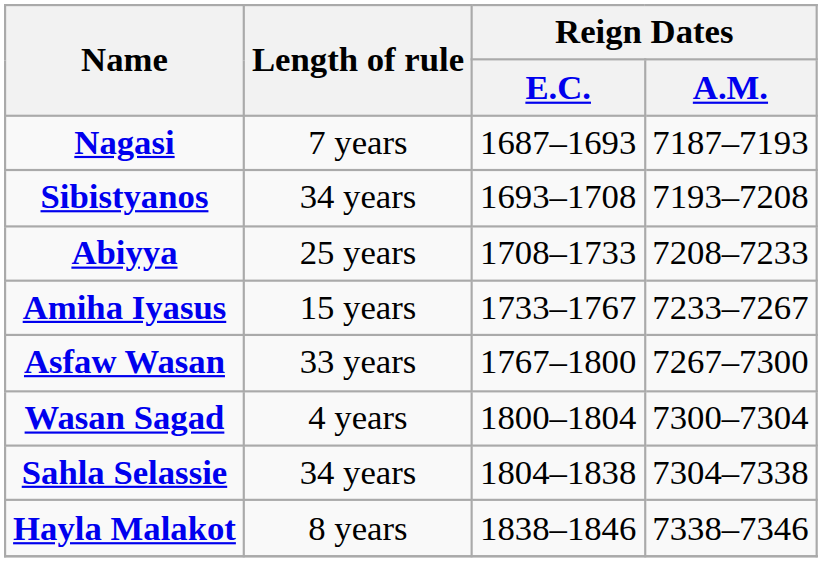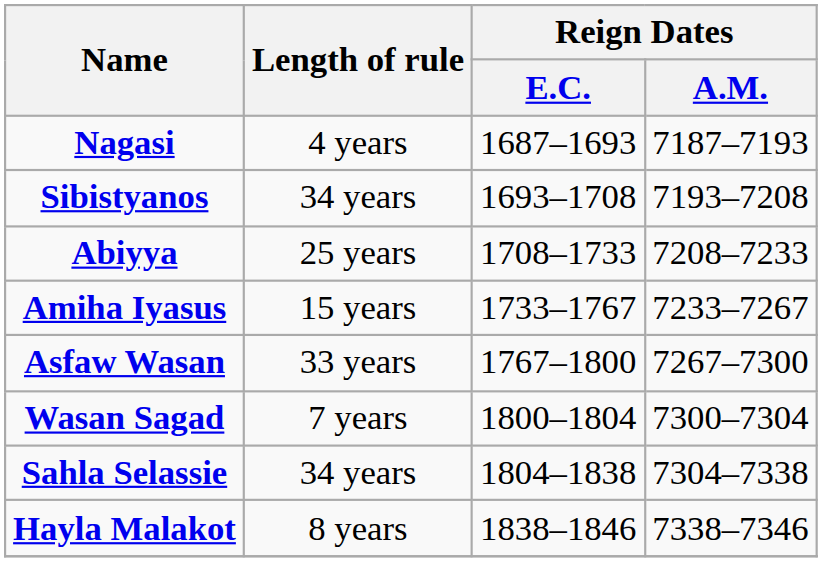(358, 142) 7 years -> (358, 142) 4 years
(358, 417) 4 years -> (358, 417) 7 years
